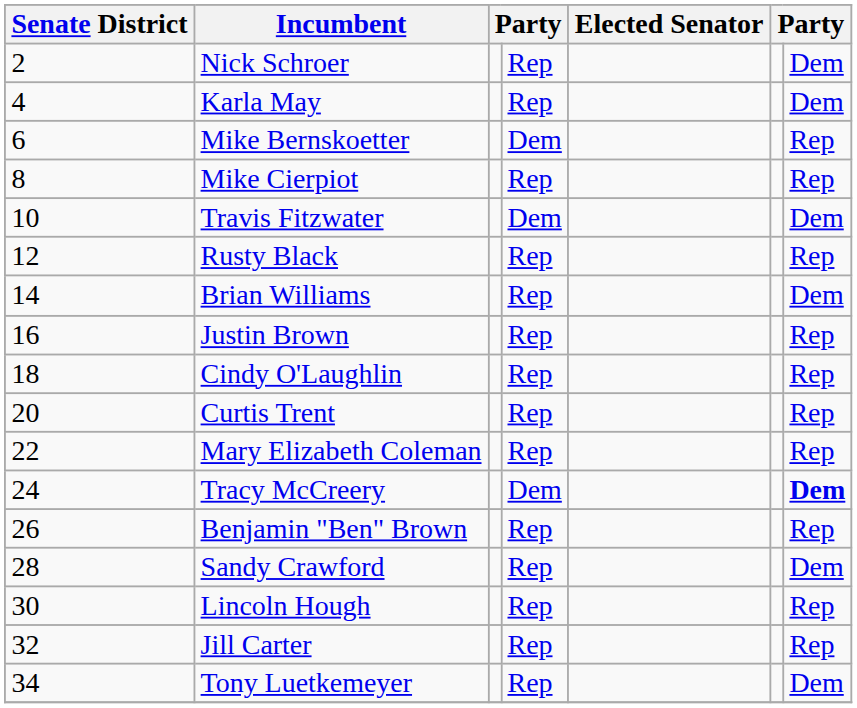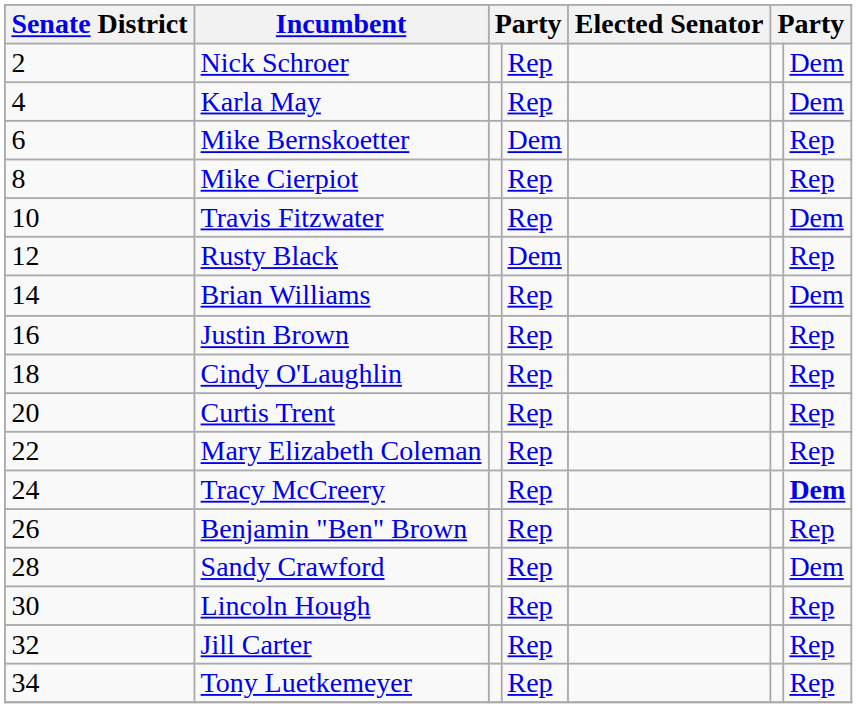(535, 217) Dem -> (530, 217) Rep
(530, 256) Rep -> (535, 256) Dem
(535, 489) Dem -> (530, 489) Rep
(817, 682) Dem -> (812, 682) Rep
